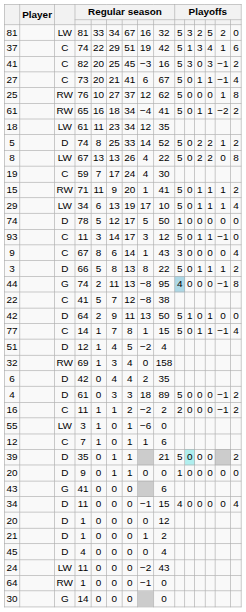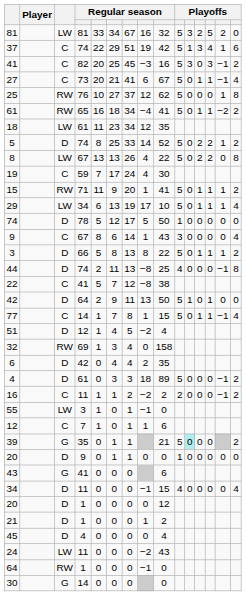- row: (12, 237)
(65, 284) G -> (65, 268) D
(164, 284) 95 -> (164, 268) 25
(180, 284) lightblue background -> (180, 268) no background
(146, 425) −6 -> (146, 410) −1
(65, 457) D -> (65, 441) G
